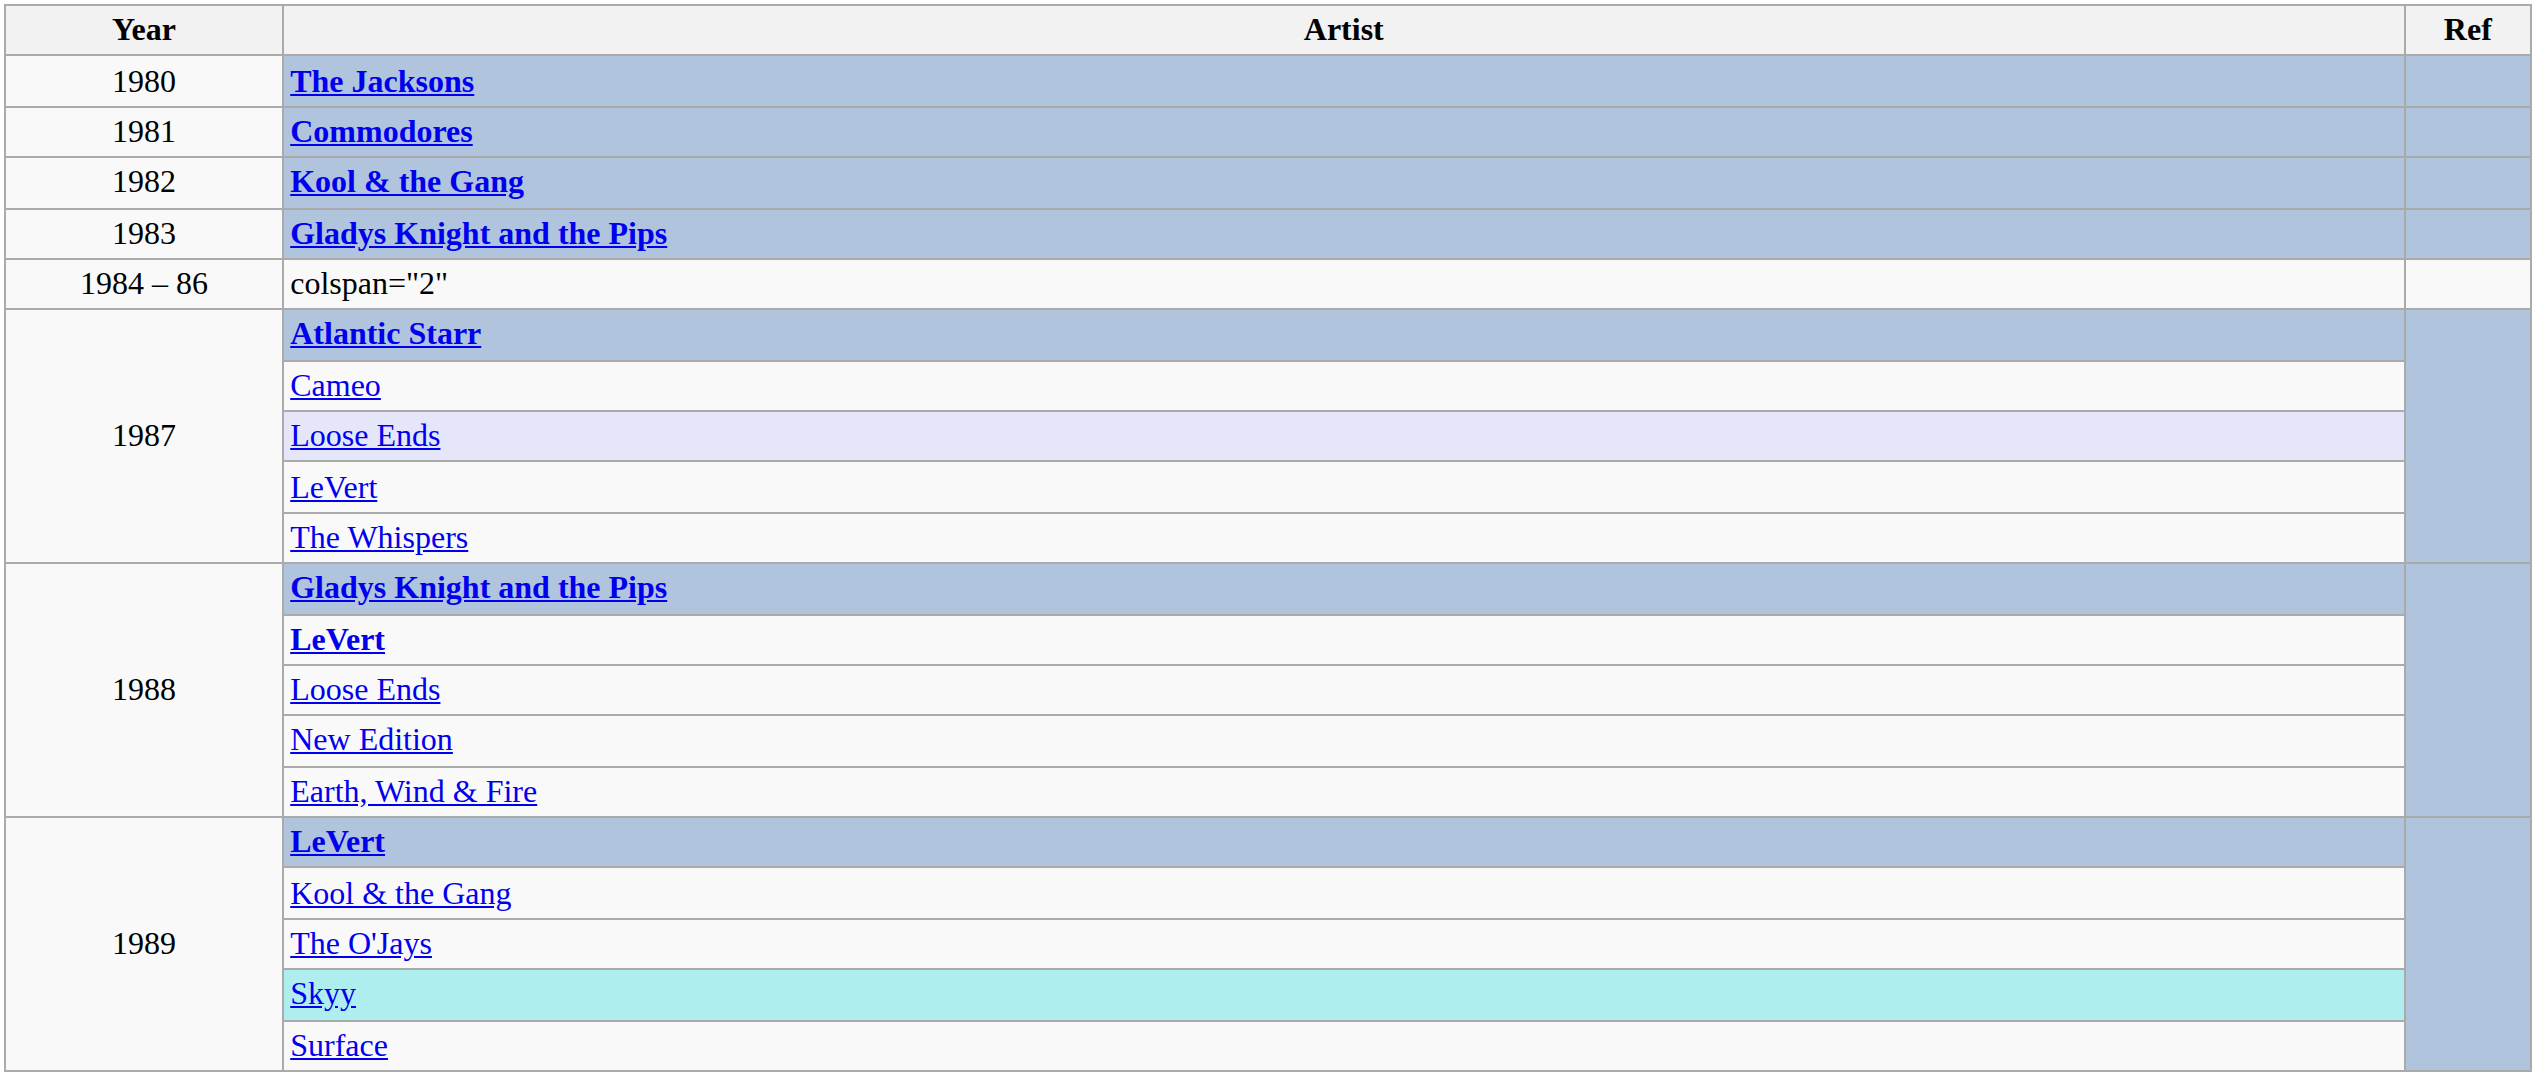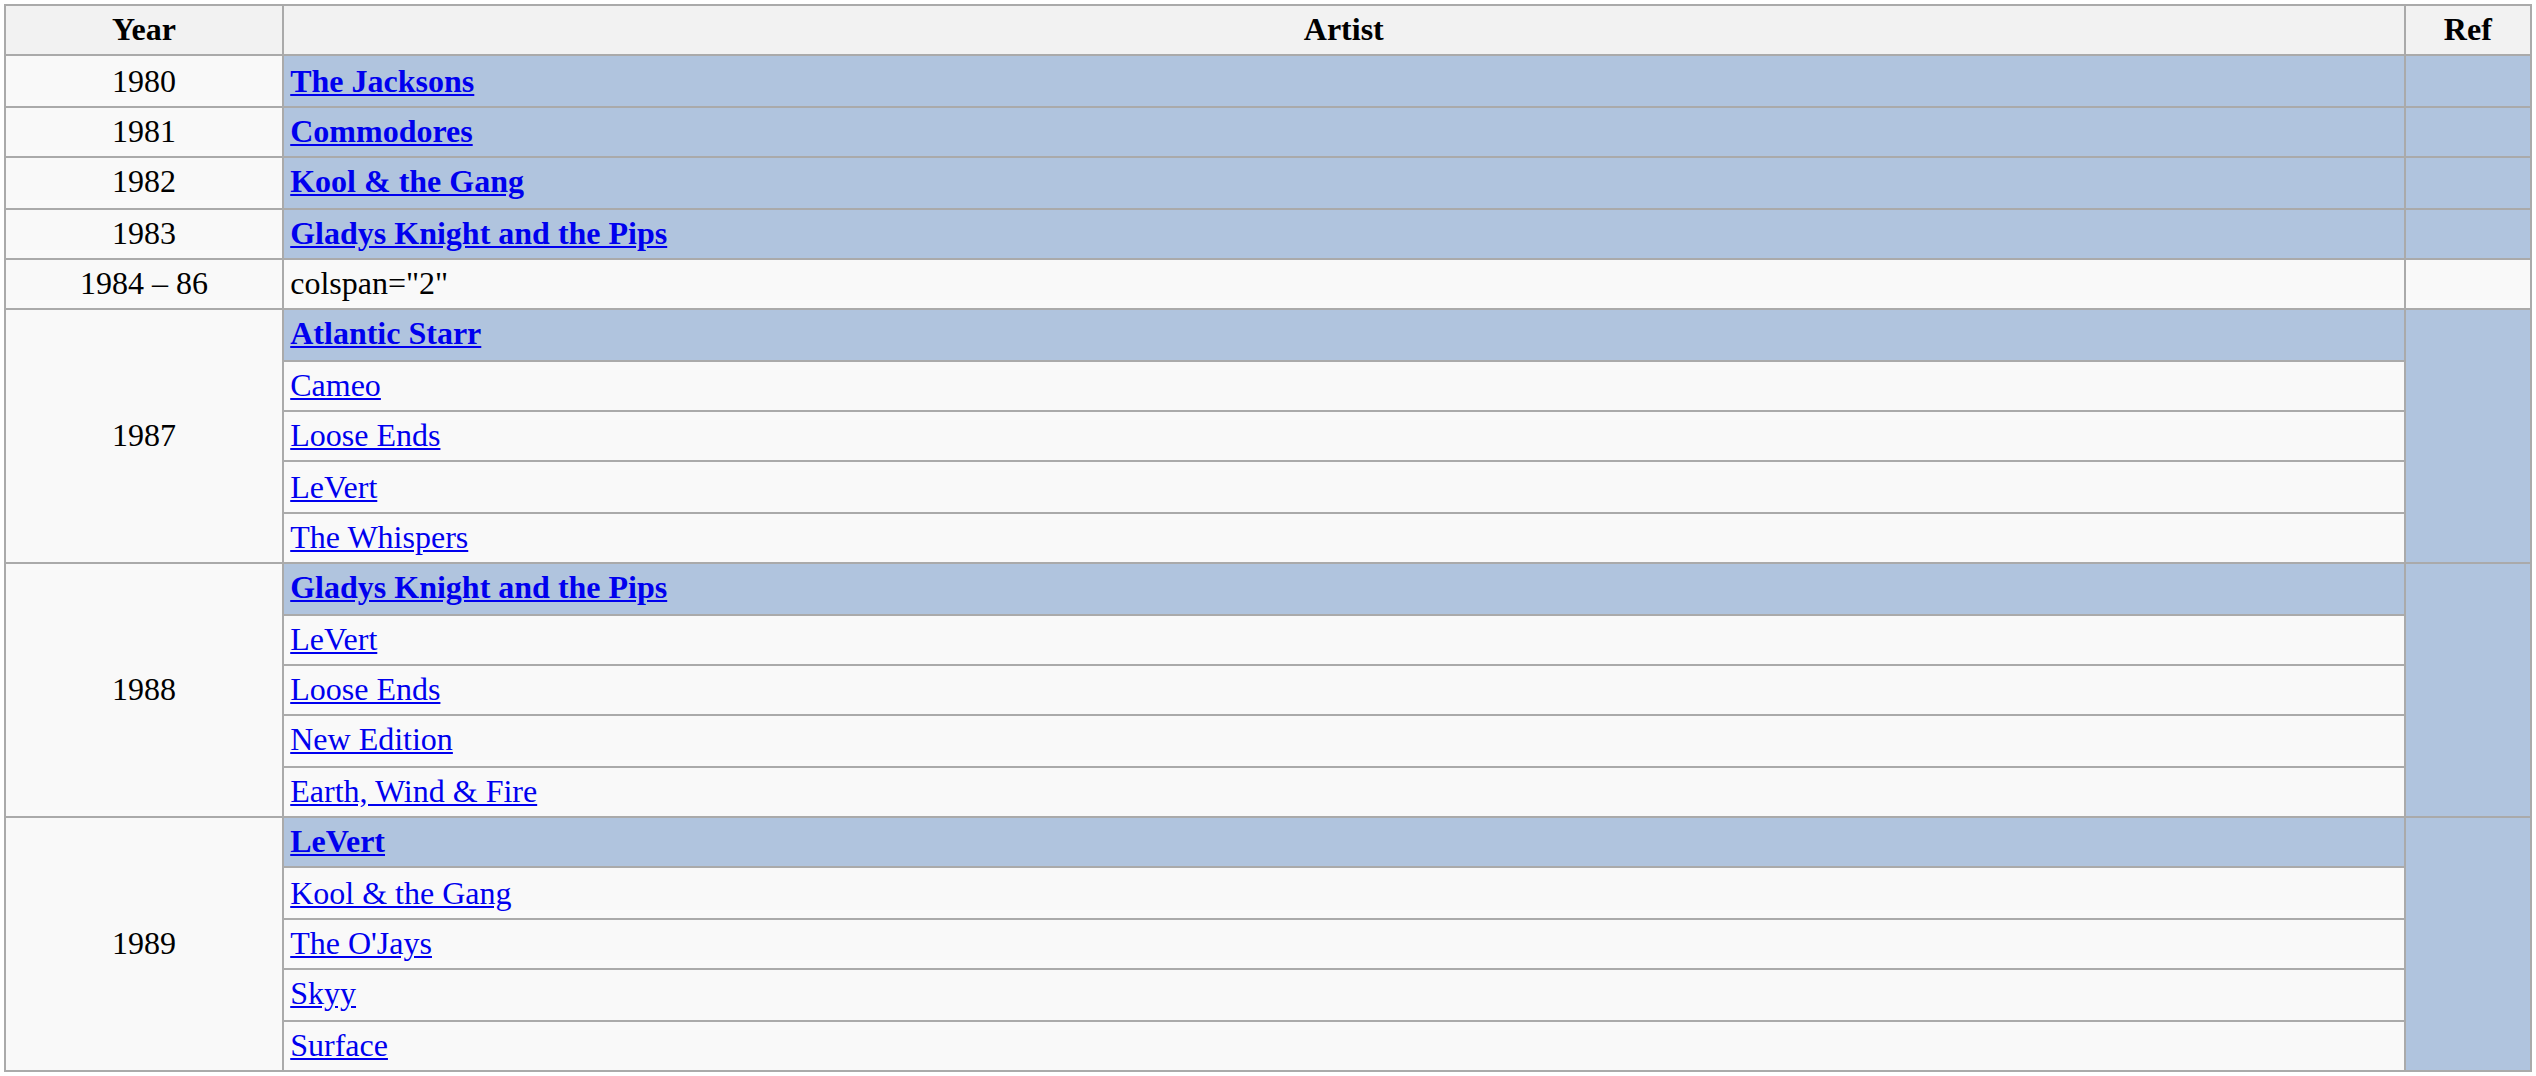(365, 435) lavender background -> (365, 435) no background
(338, 638) bold -> (334, 638) normal
(323, 994) paleturquoise background -> (323, 994) no background
